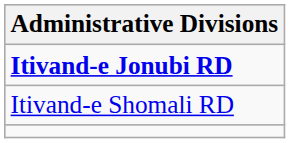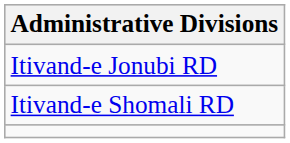(122, 64) bold -> (114, 64) normal
